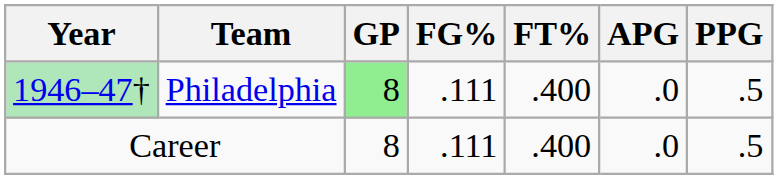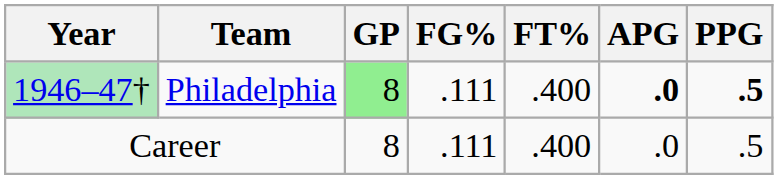(666, 89) normal -> (666, 89) bold
(751, 89) normal -> (751, 89) bold
